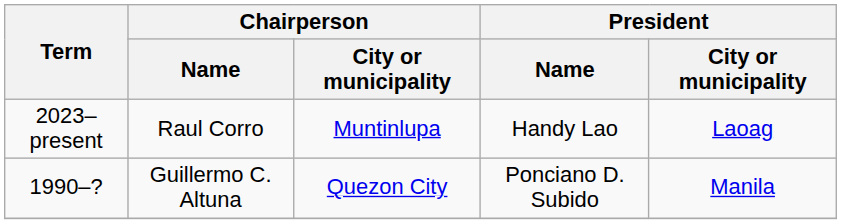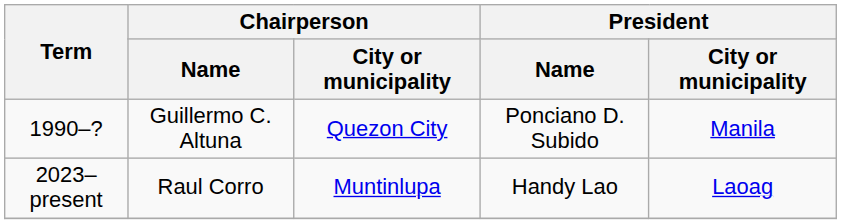rows swapped: (66, 187) <-> (66, 128)
